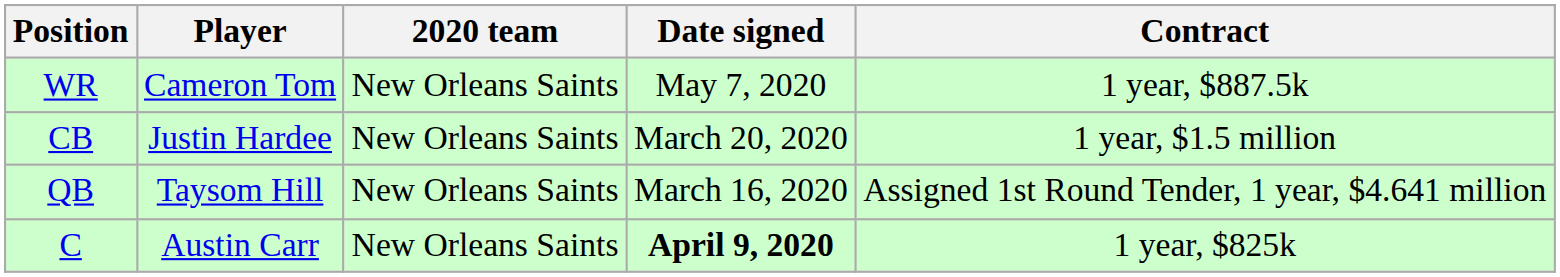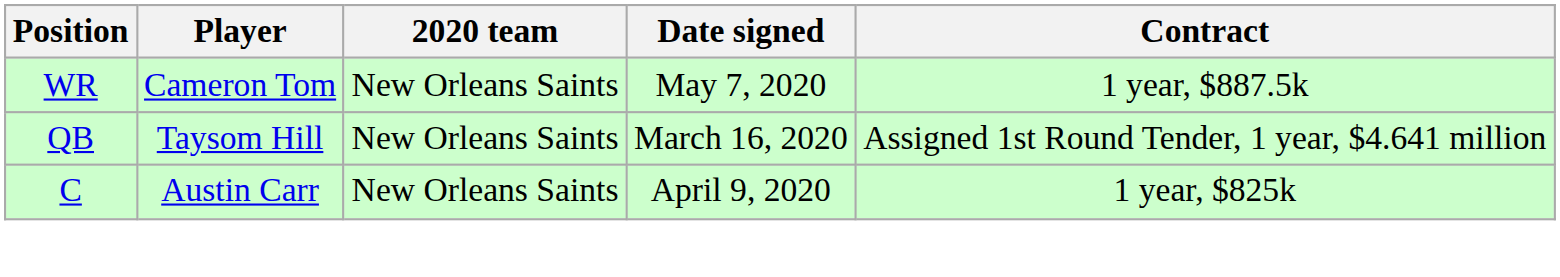- row: (71, 137)
(741, 244) bold -> (741, 191) normal
